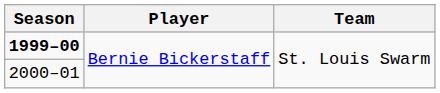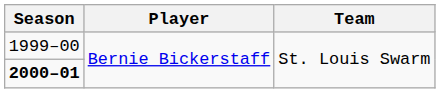(44, 46) bold -> (44, 46) normal
(44, 74) normal -> (44, 74) bold
